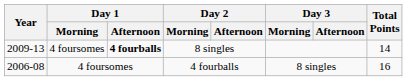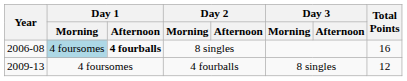(26, 48) 2009-13 -> (26, 48) 2006-08
(77, 48) no background -> (77, 48) lightblue background
(385, 48) 14 -> (385, 48) 16
(26, 66) 2006-08 -> (26, 66) 2009-13
(385, 66) 16 -> (385, 66) 12
